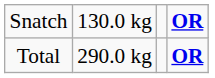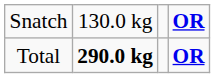(115, 55) normal -> (115, 55) bold
